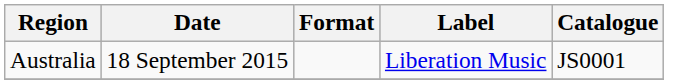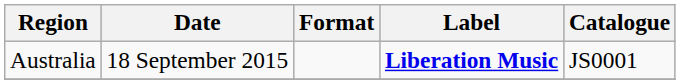(466, 60) normal -> (472, 60) bold
